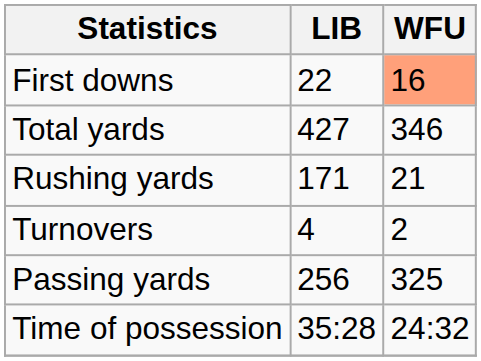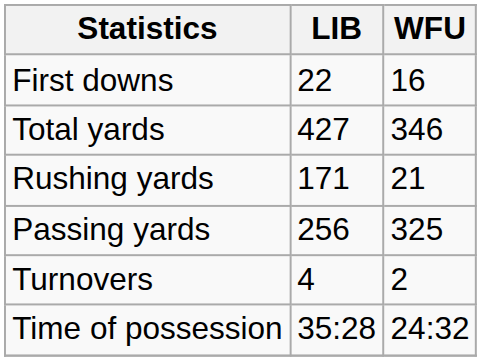(408, 79) lightsalmon background -> (408, 79) no background
rows swapped: (111, 279) <-> (83, 229)
